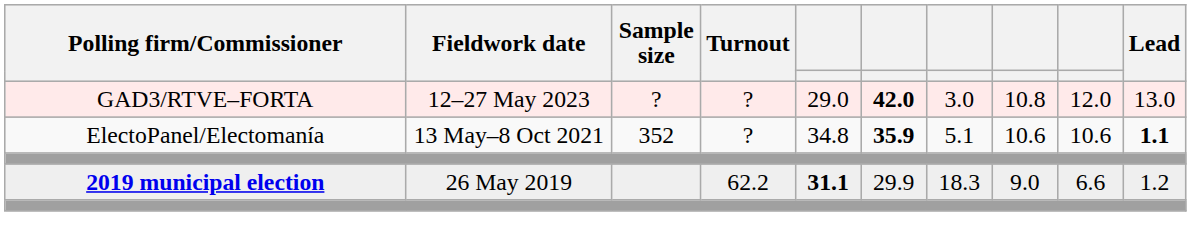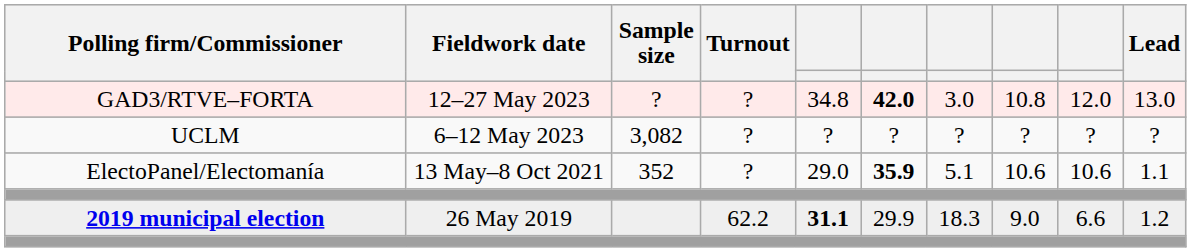(828, 99) 29.0 -> (828, 99) 34.8
+ row: (205, 135)
(828, 135) 34.8 -> (828, 171) 29.0
(1155, 135) bold -> (1155, 171) normal
